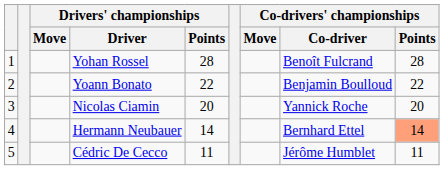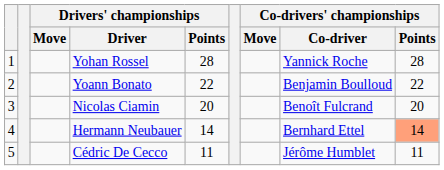(328, 61) Benoît Fulcrand -> (325, 61) Yannick Roche
(325, 107) Yannick Roche -> (328, 107) Benoît Fulcrand
